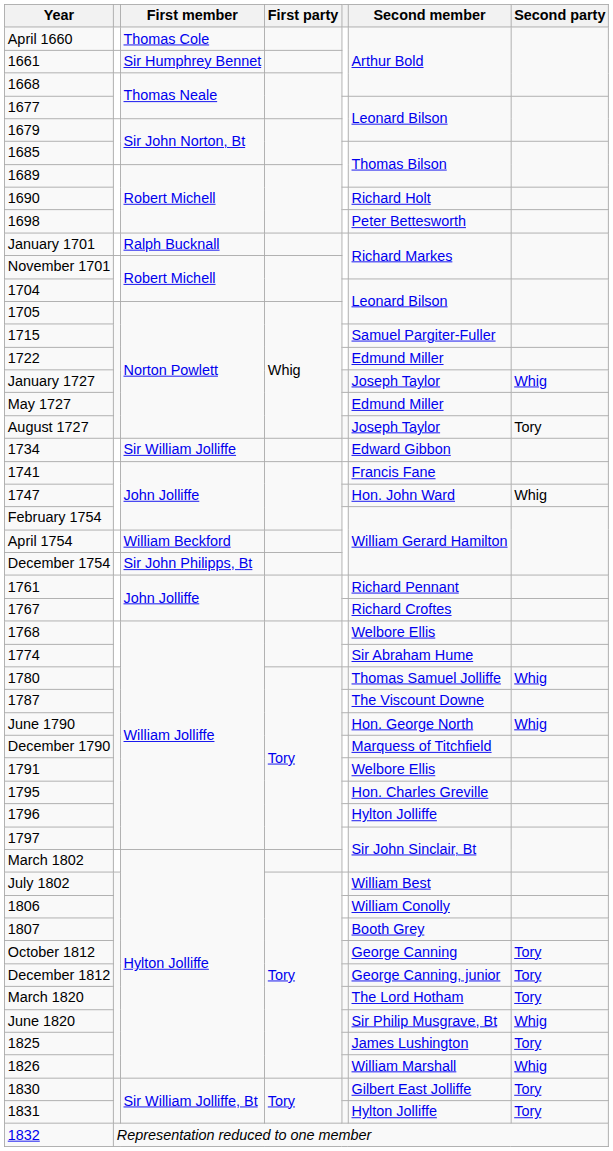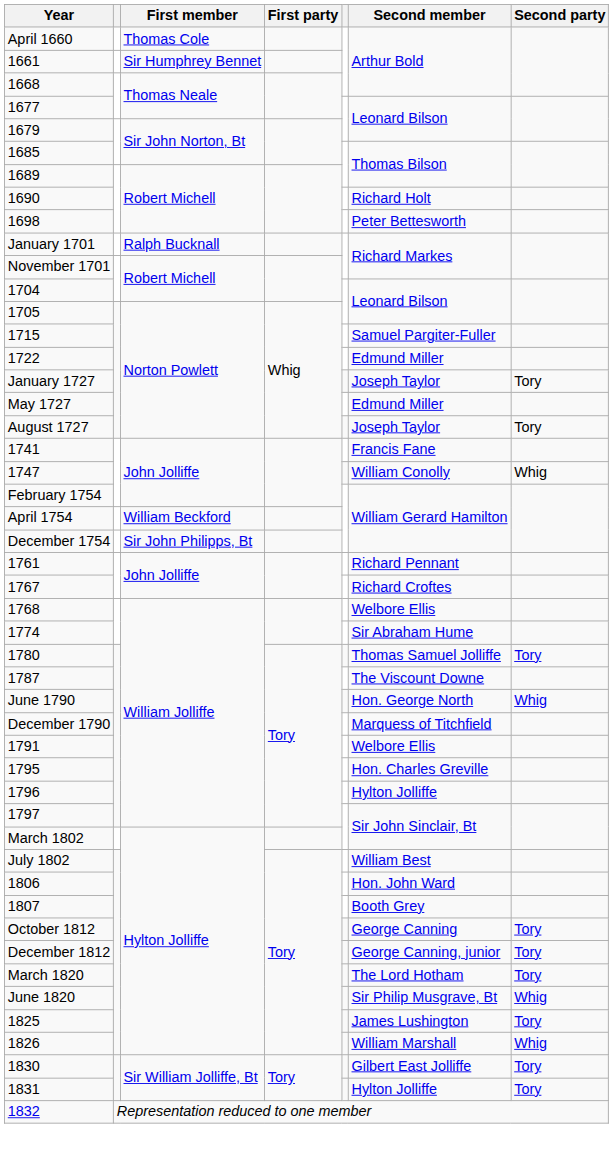(531, 381) Whig -> (528, 381) Tory
- row: (24, 449)
(403, 495) Hon. John Ward -> (401, 472) William Conolly
(531, 678) Whig -> (528, 655) Tory
(401, 906) William Conolly -> (403, 883) Hon. John Ward
